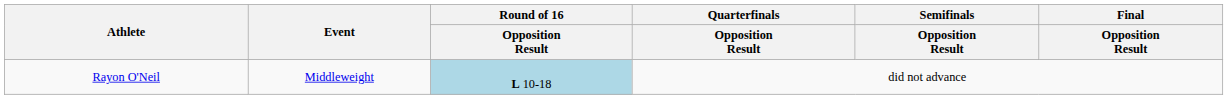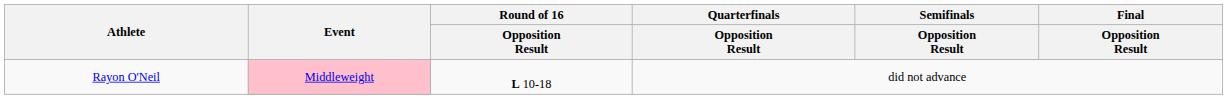(339, 77) no background -> (339, 77) pink background
(531, 84) lightblue background -> (531, 84) no background
